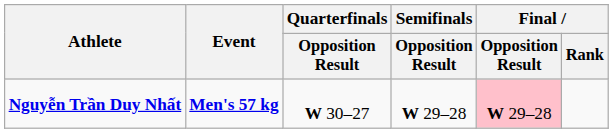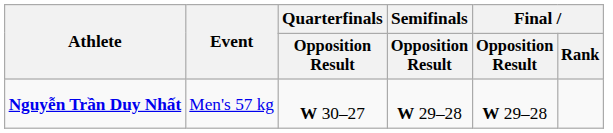(234, 104) bold -> (232, 104) normal
(519, 114) pink background -> (515, 114) no background
